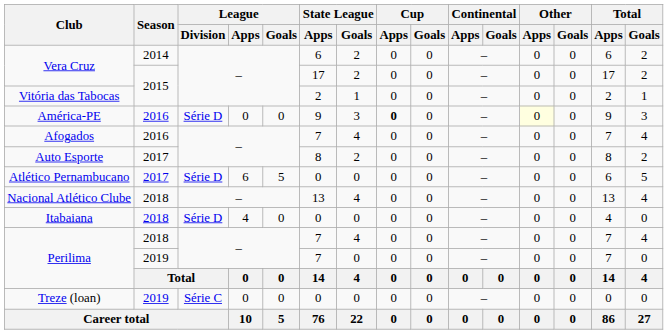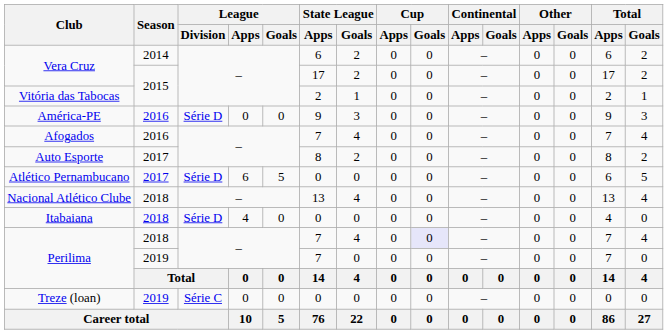(394, 116) bold -> (394, 116) normal
(537, 116) lightyellow background -> (537, 116) no background
(429, 237) no background -> (429, 237) lavender background
